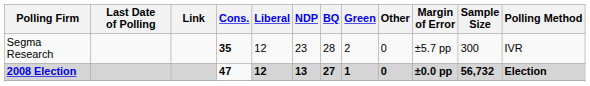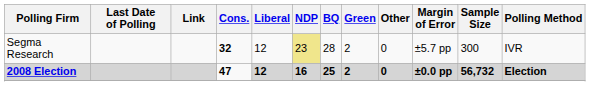(225, 48) 35 -> (225, 48) 32
(301, 48) no background -> (301, 48) khaki background
(301, 72) 13 -> (301, 72) 16
(329, 72) 27 -> (329, 72) 25
(347, 72) 1 -> (347, 72) 2
